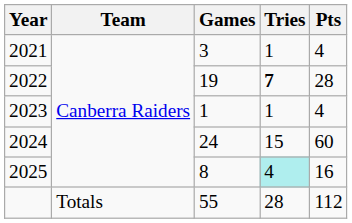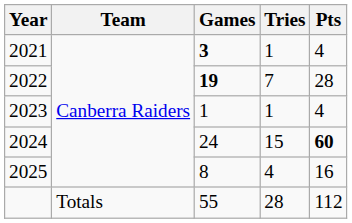(204, 50) normal -> (204, 50) bold
(209, 80) normal -> (209, 80) bold
(269, 80) bold -> (269, 80) normal
(324, 141) normal -> (324, 141) bold
(269, 171) paleturquoise background -> (269, 171) no background
